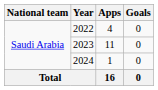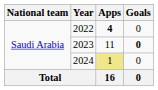(110, 28) normal -> (110, 28) bold
(138, 45) normal -> (138, 45) bold
(110, 61) no background -> (110, 61) khaki background
